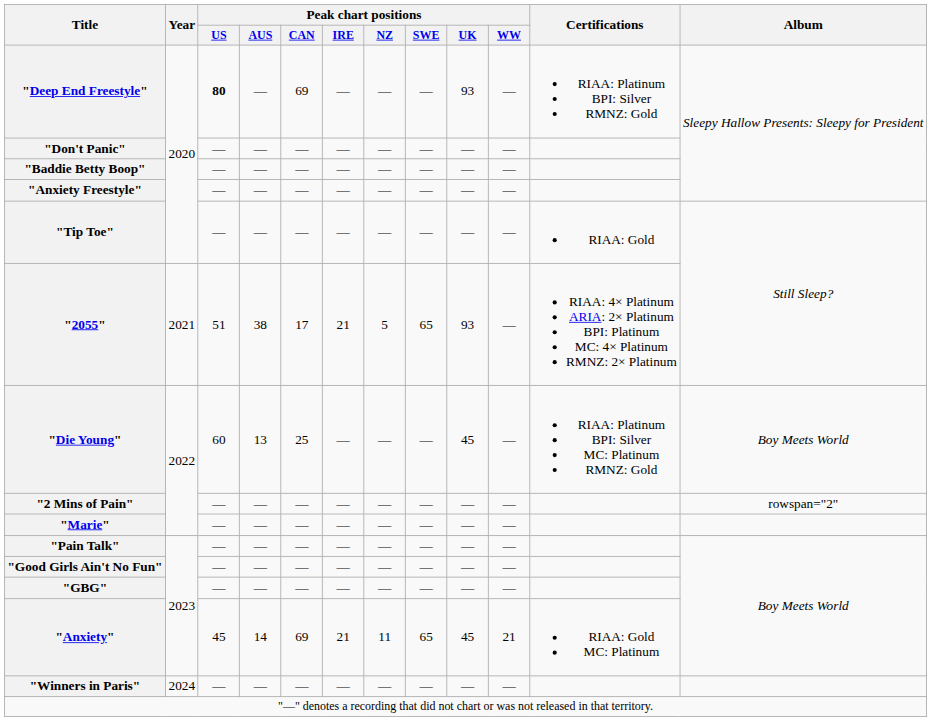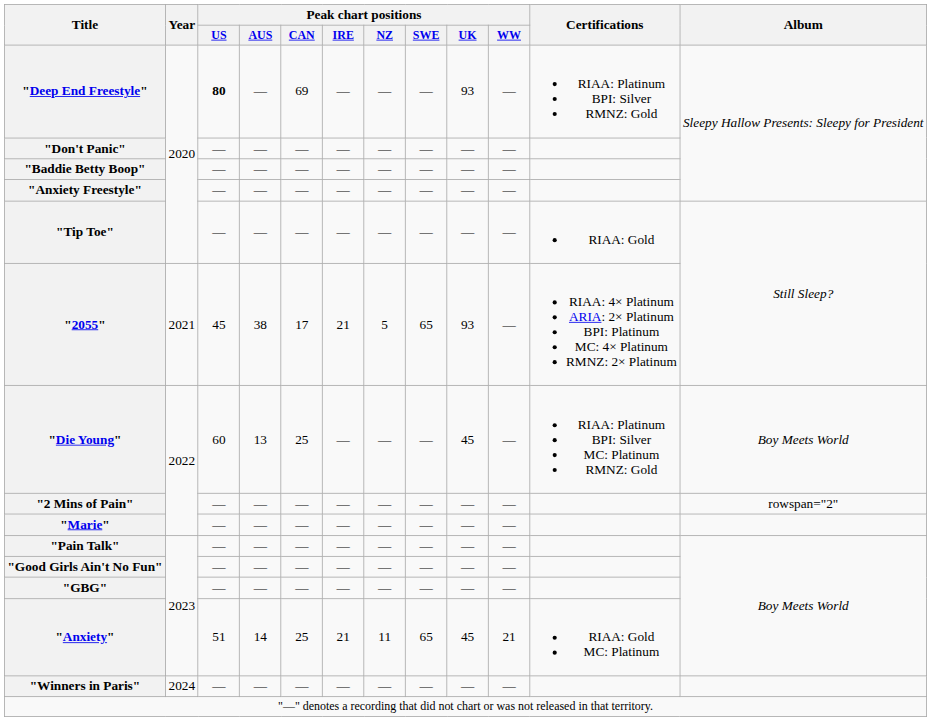(219, 324) 51 -> (219, 324) 45
(219, 637) 45 -> (219, 637) 51
(302, 637) 69 -> (302, 637) 25
